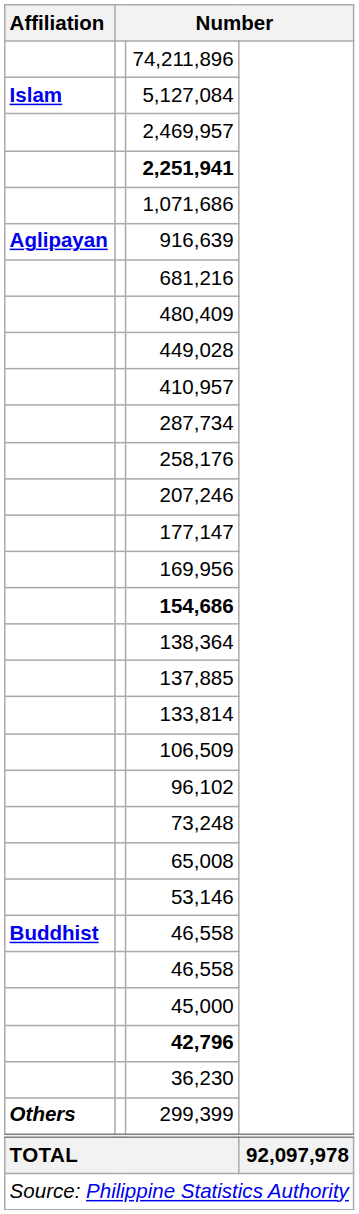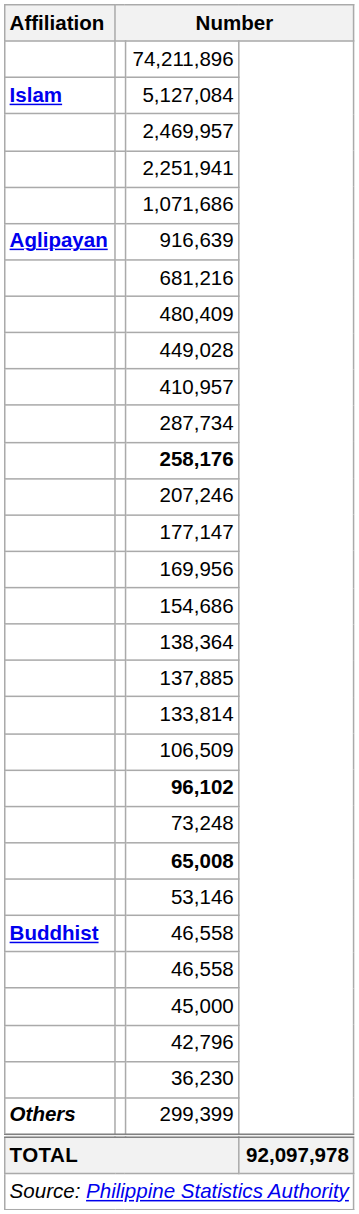(188, 168) bold -> (188, 168) normal
(197, 459) normal -> (197, 459) bold
(197, 605) bold -> (197, 605) normal
(202, 787) normal -> (202, 787) bold
(202, 860) normal -> (202, 860) bold
(202, 1042) bold -> (202, 1042) normal
